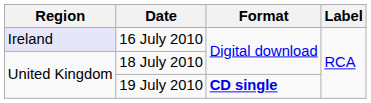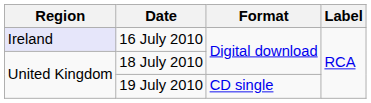(244, 86) bold -> (242, 86) normal
